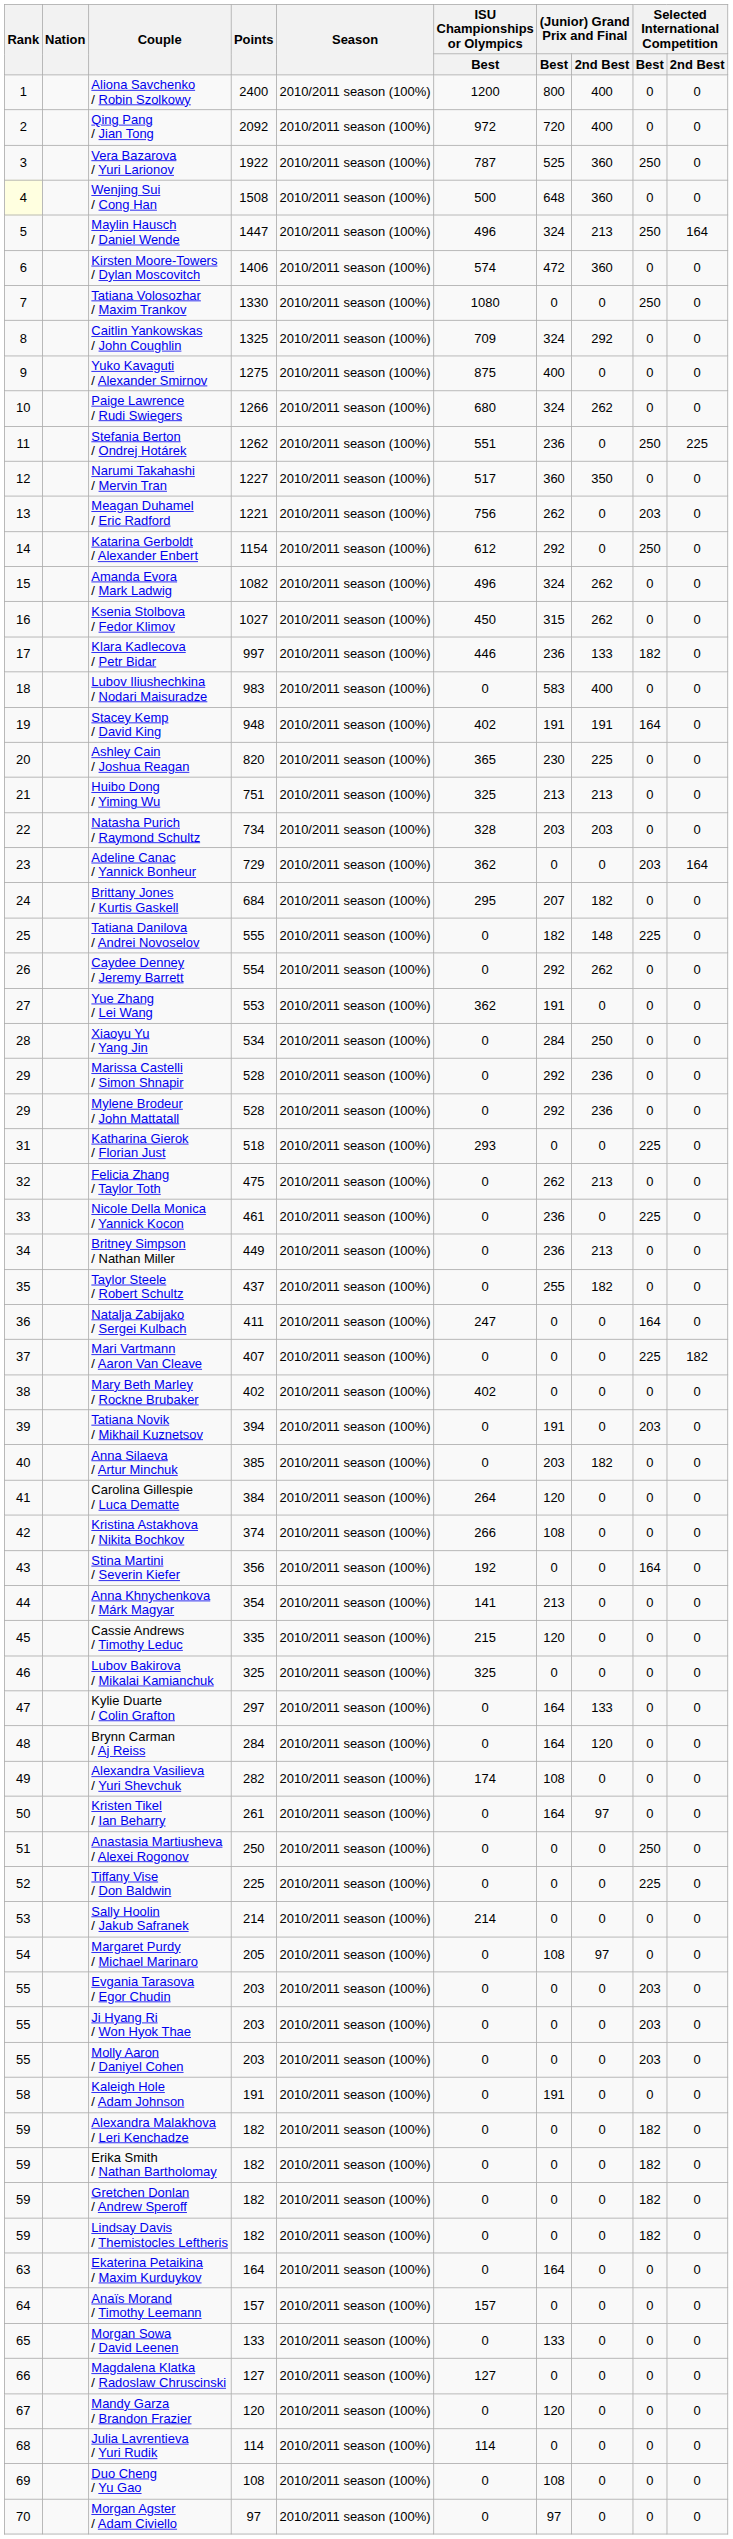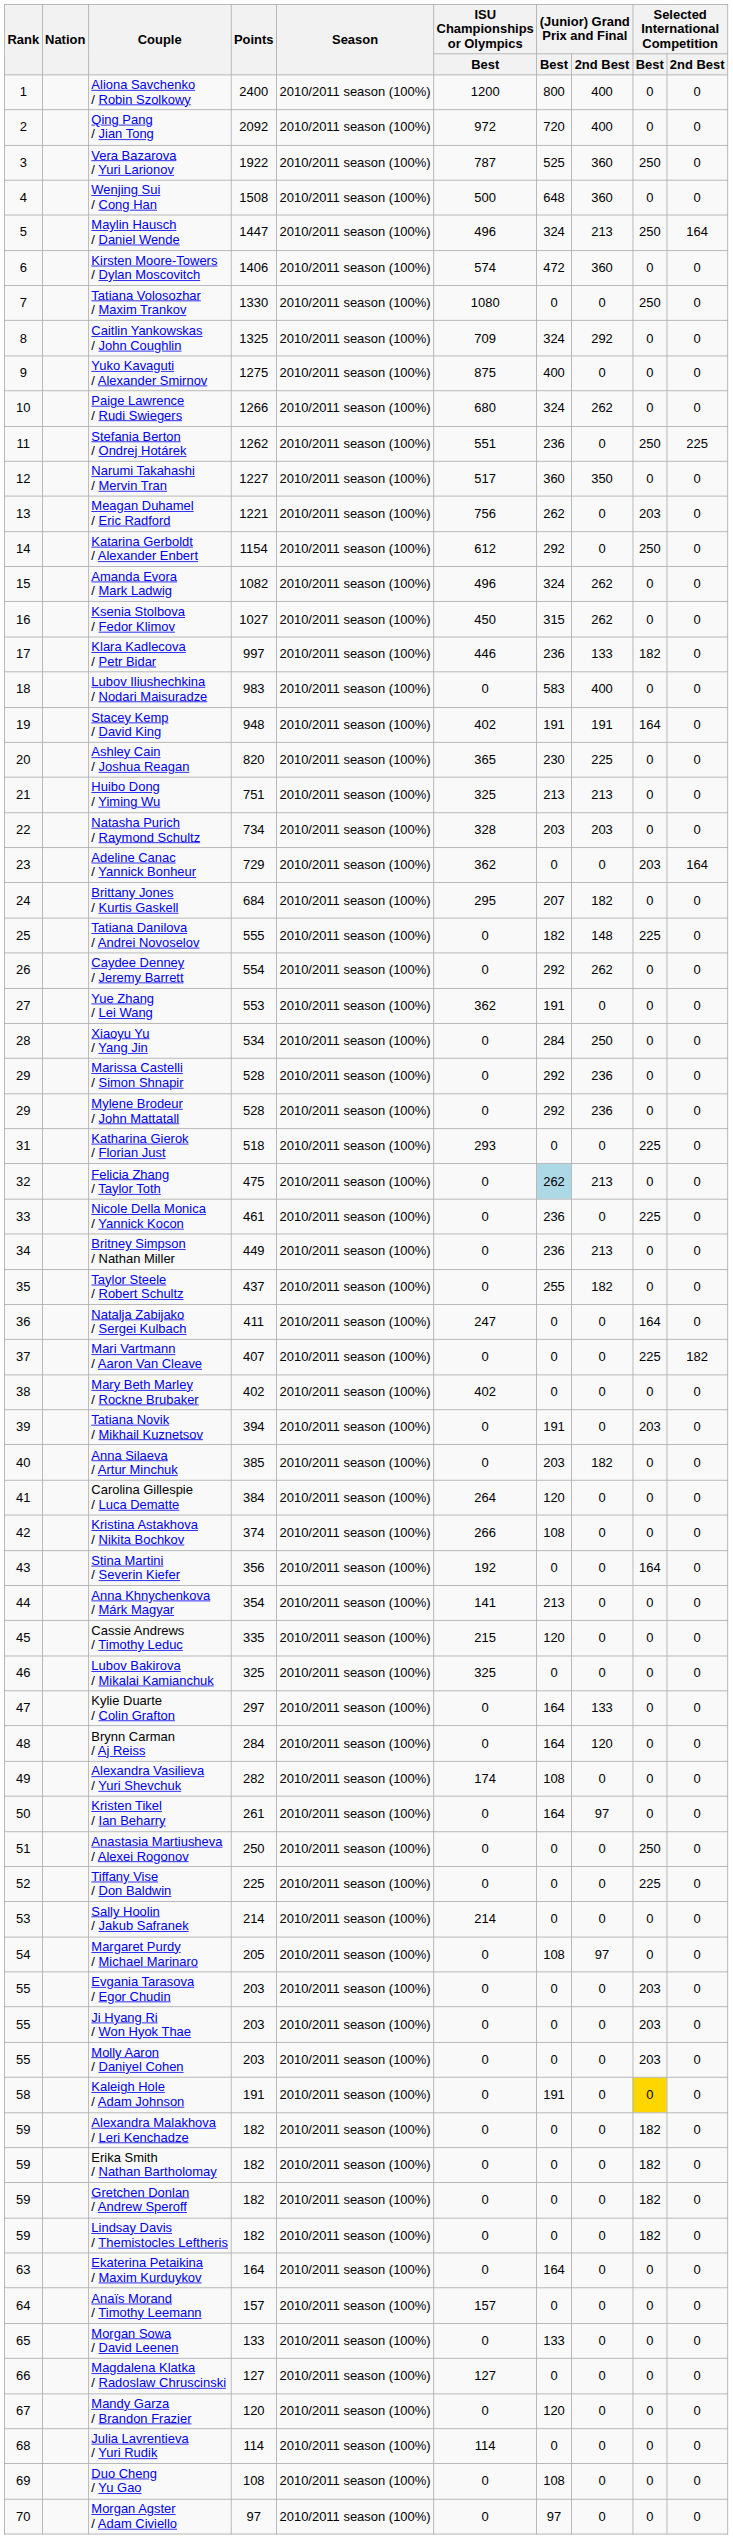(23, 197) lightyellow background -> (23, 197) no background
(554, 1181) no background -> (554, 1181) lightblue background
(650, 2094) no background -> (650, 2094) gold background
